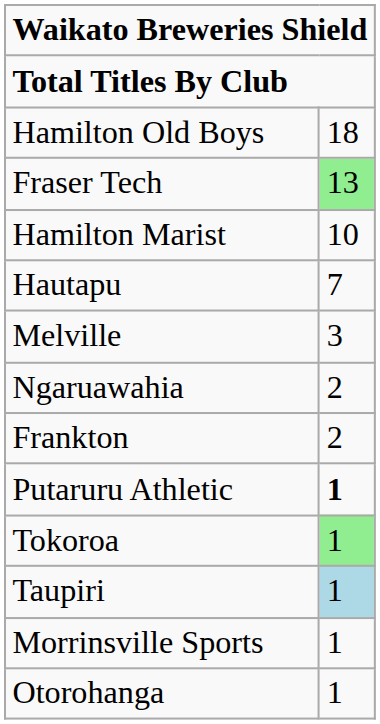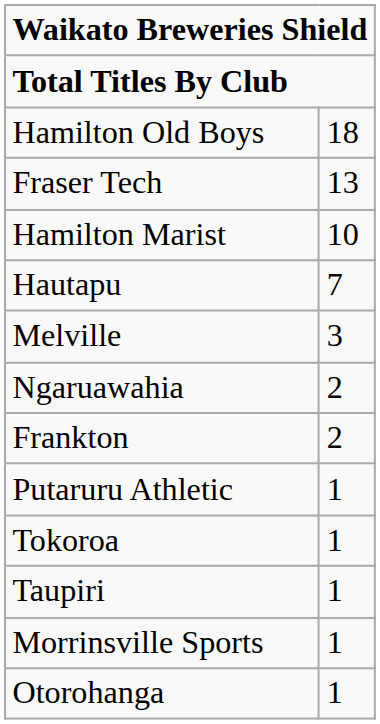(343, 183) lightgreen background -> (343, 183) no background
(335, 489) bold -> (335, 489) normal
(335, 540) lightgreen background -> (335, 540) no background
(335, 591) lightblue background -> (335, 591) no background
